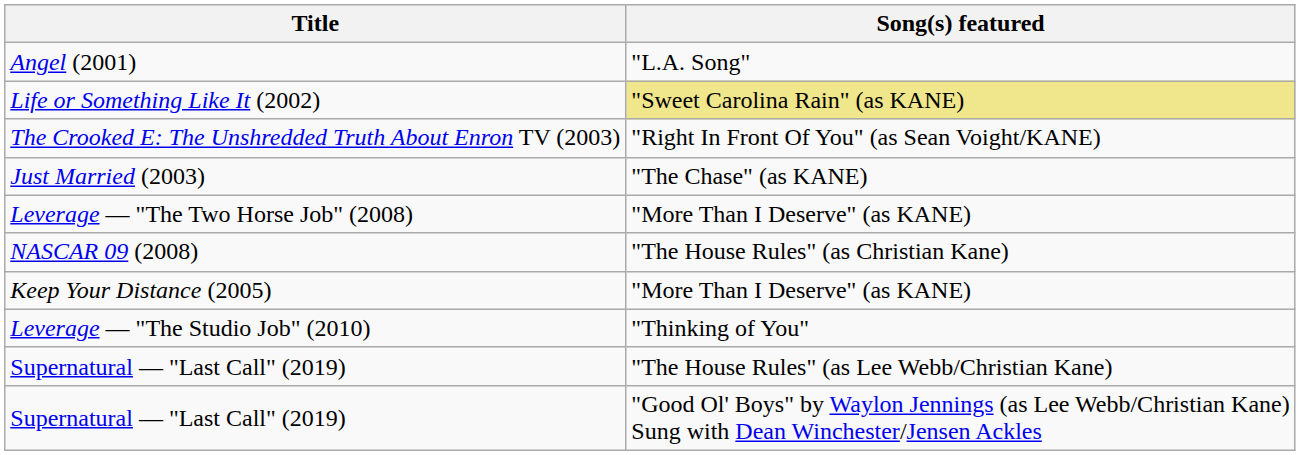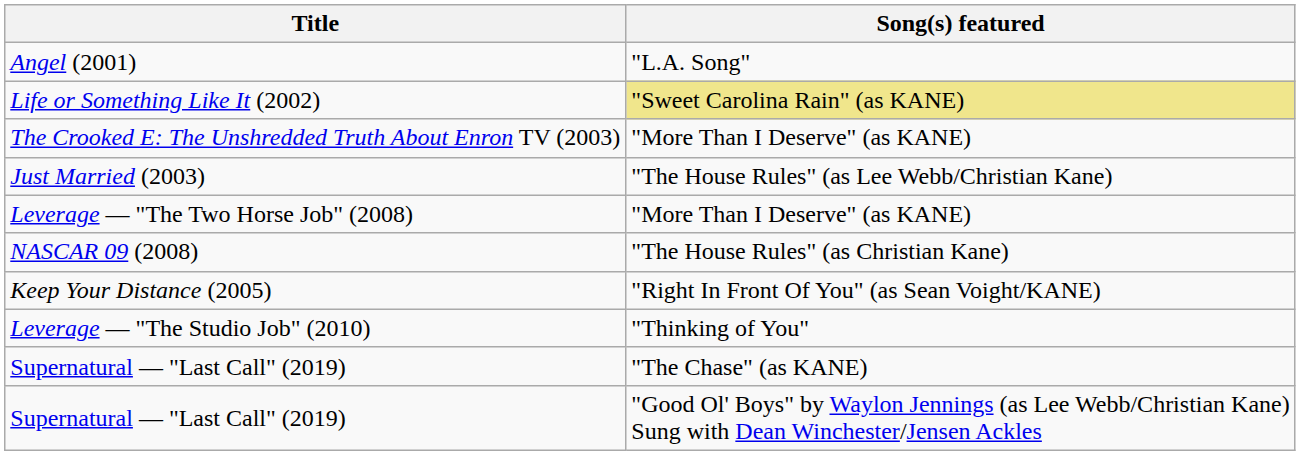(866, 137) "Right In Front Of You" (as Sean Voight/KANE) -> (801, 137) "More Than I Deserve" (as KANE)
(749, 175) "The Chase" (as KANE) -> (872, 175) "The House Rules" (as Lee Webb/Christian Kane)
(801, 289) "More Than I Deserve" (as KANE) -> (866, 289) "Right In Front Of You" (as Sean Voight/KANE)
(872, 366) "The House Rules" (as Lee Webb/Christian Kane) -> (749, 366) "The Chase" (as KANE)
